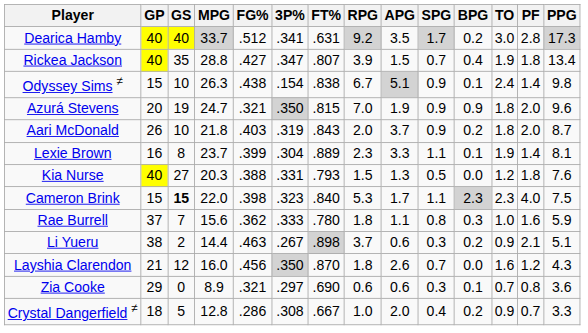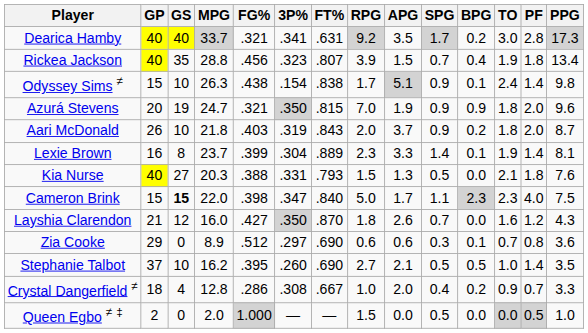(253, 37) .512 -> (254, 37) .321
(253, 60) .427 -> (254, 60) .456
(290, 60) .347 -> (293, 60) .323
(363, 84) 6.7 -> (366, 84) 1.7
(436, 153) 1.1 -> (440, 153) 1.4
(505, 175) 1.2 -> (508, 175) 2.1
(290, 198) .323 -> (293, 198) .347
(363, 198) 5.3 -> (366, 198) 5.0
- row: (73, 220)
- row: (73, 242)
(253, 265) .456 -> (254, 220) .427
(253, 287) .321 -> (254, 242) .512
+ row: (73, 265)
(181, 311) 5 -> (181, 289) 4
+ row: (73, 315)
